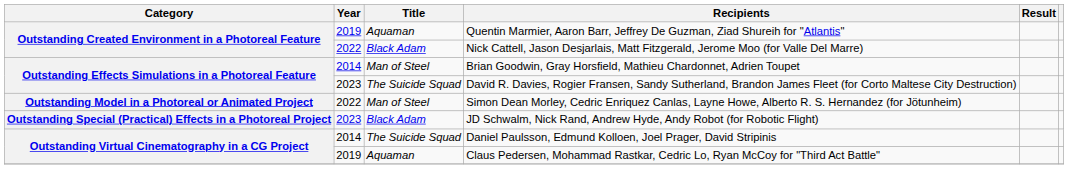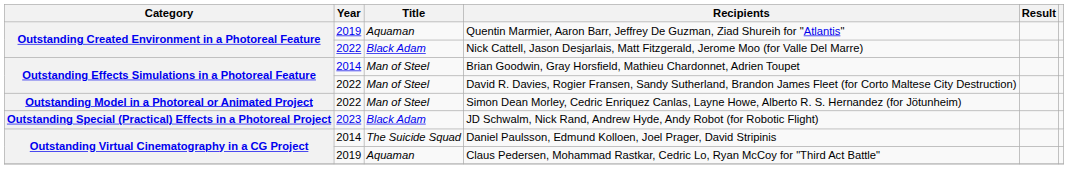(349, 84) 2023 -> (349, 84) 2022
(414, 84) The Suicide Squad -> (398, 84) Man of Steel
